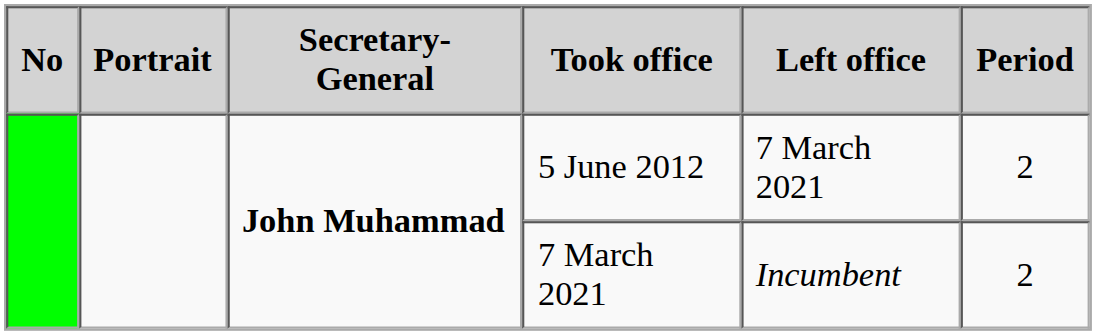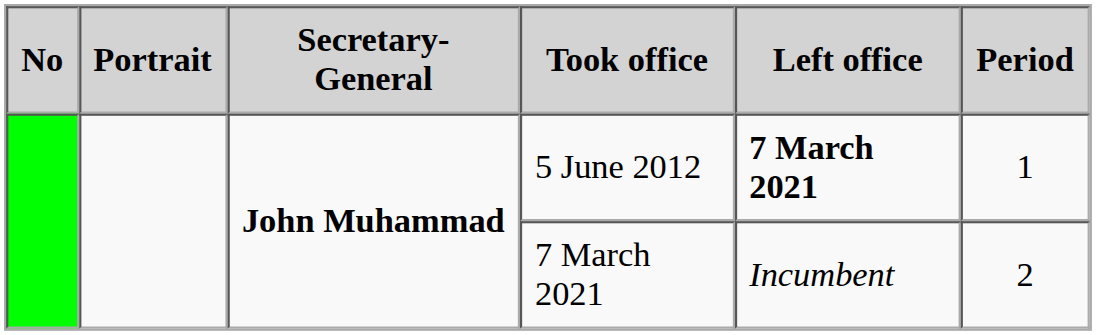(813, 166) normal -> (811, 166) bold
(1025, 166) 2 -> (1025, 166) 1
